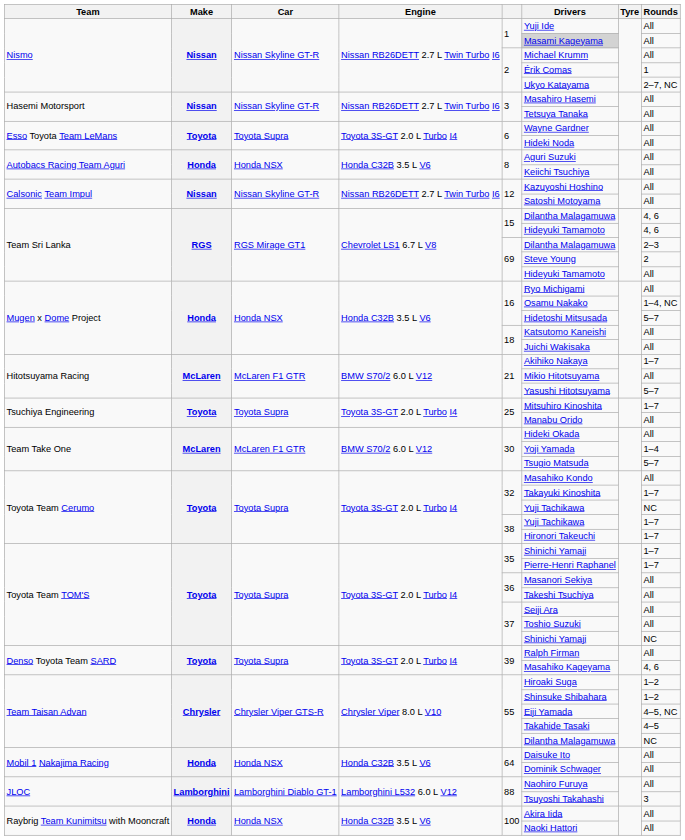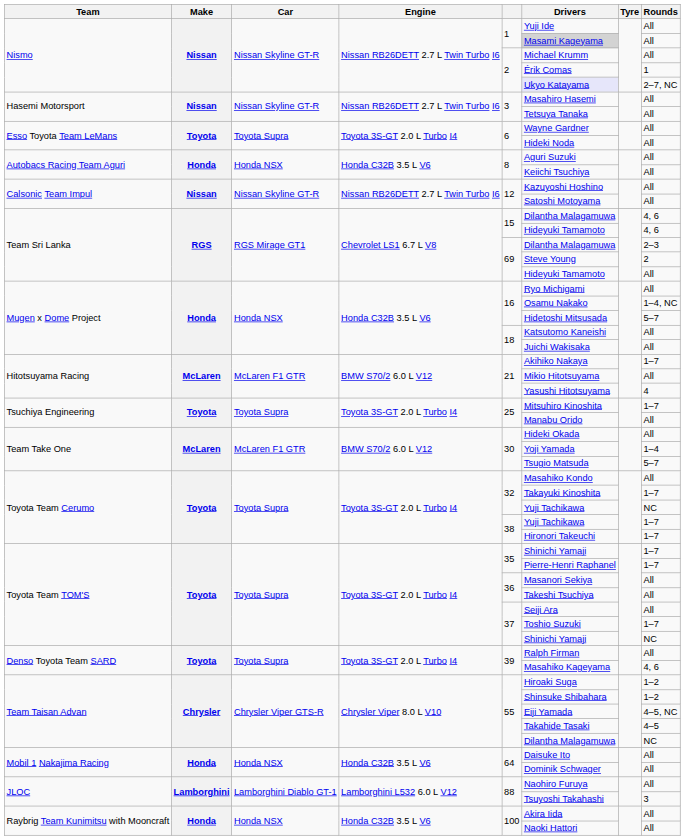(557, 84) no background -> (557, 84) lavender background
(651, 390) 5–7 -> (646, 390) 4
(649, 623) All -> (651, 623) 1–7
